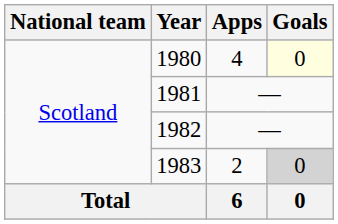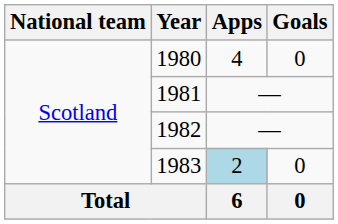(300, 58) lightyellow background -> (300, 58) no background
(237, 165) no background -> (237, 165) lightblue background
(300, 165) lightgrey background -> (300, 165) no background
